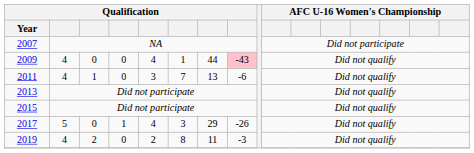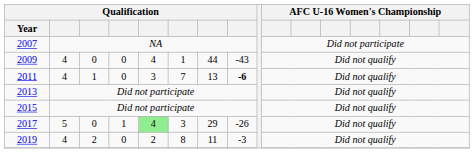(242, 60) pink background -> (242, 60) no background
(242, 76) normal -> (242, 76) bold
(153, 124) no background -> (153, 124) lightgreen background
